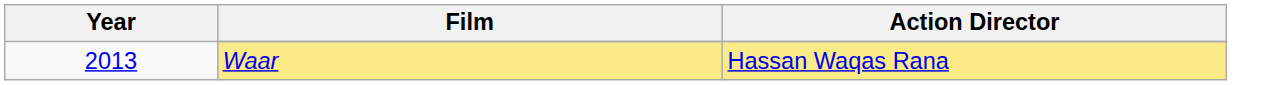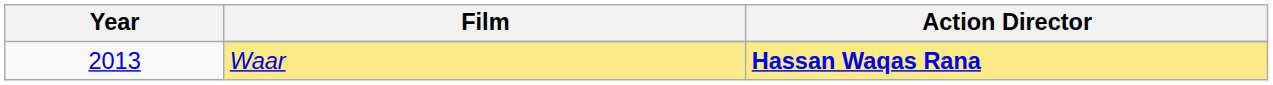(838, 60) normal -> (866, 60) bold
